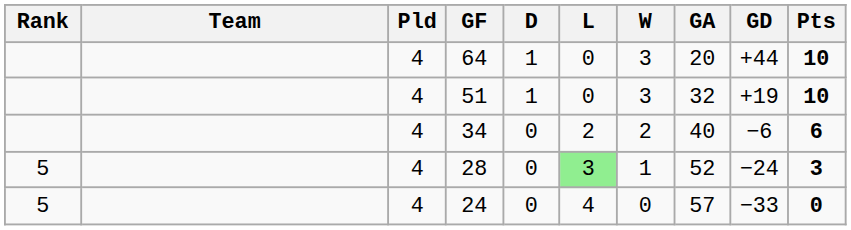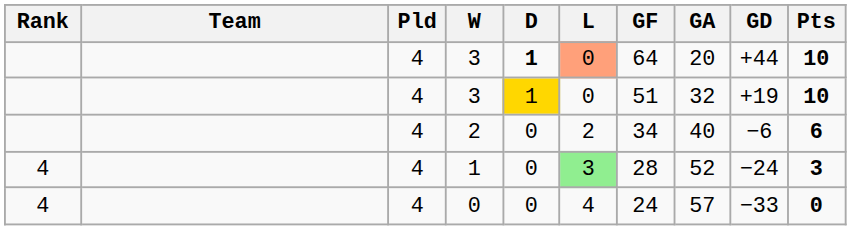columns swapped: (645, 23) <-> (474, 23)
(531, 59) normal -> (531, 59) bold
(588, 59) no background -> (588, 59) lightsalmon background
(531, 96) no background -> (531, 96) gold background
(43, 169) 5 -> (43, 169) 4
(43, 206) 5 -> (43, 206) 4
